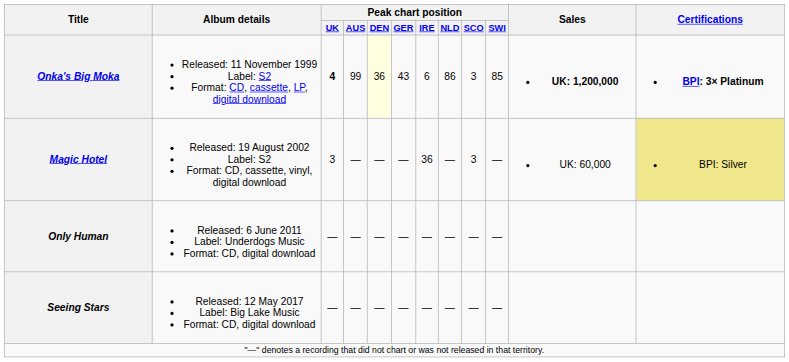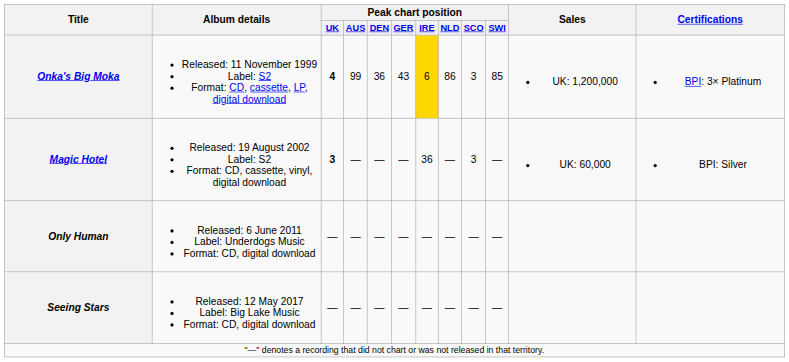(379, 76) lightyellow background -> (379, 76) no background
(427, 76) no background -> (427, 76) gold background
(572, 82) bold -> (572, 82) normal
(710, 82) bold -> (710, 82) normal
(332, 159) normal -> (332, 159) bold
(710, 165) khaki background -> (710, 165) no background
